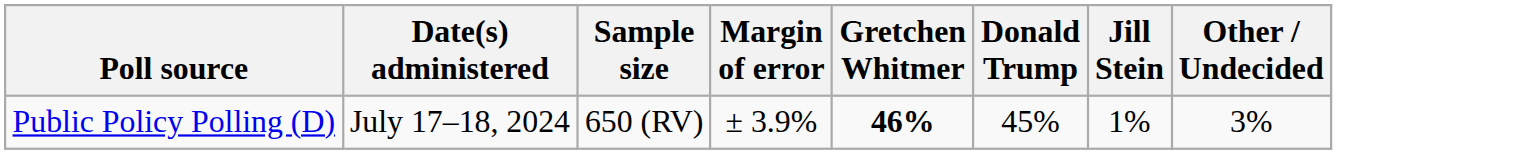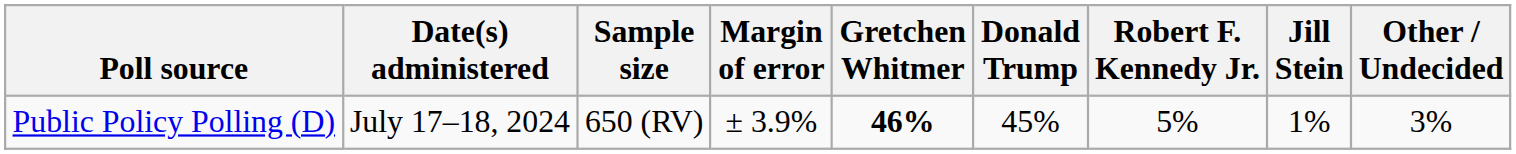+ column: (1177, 49)
